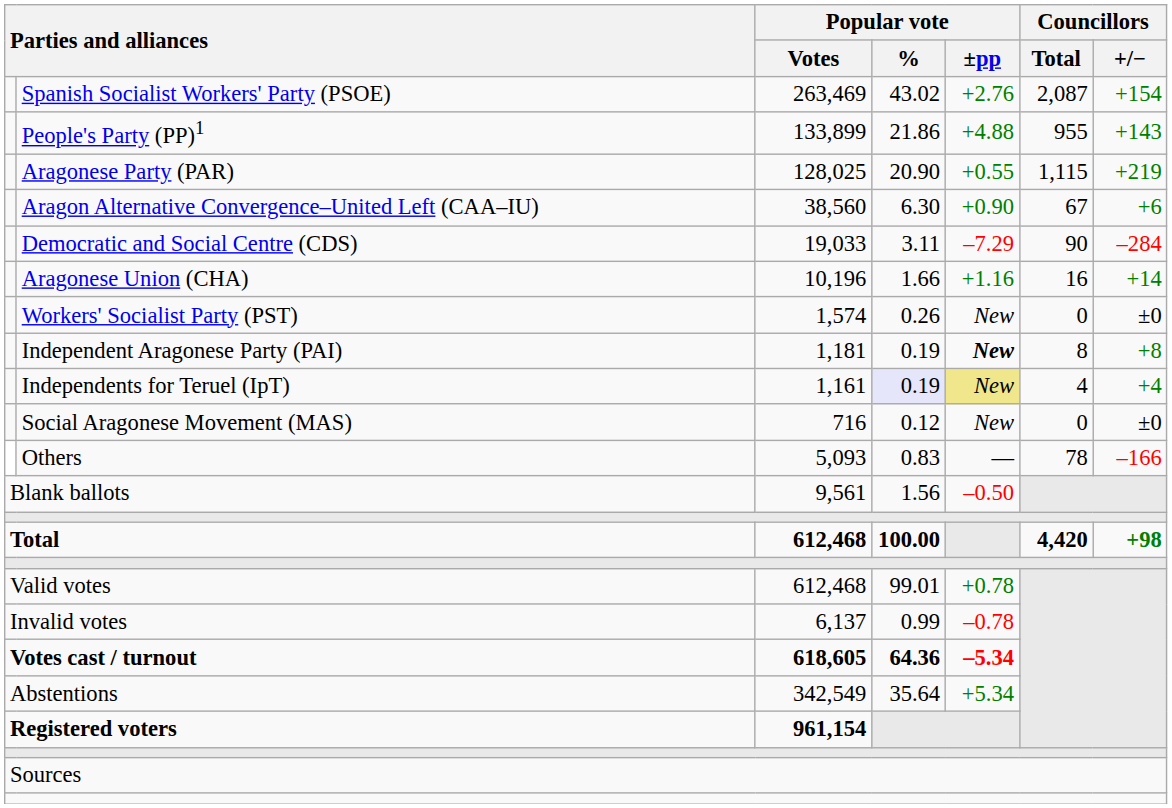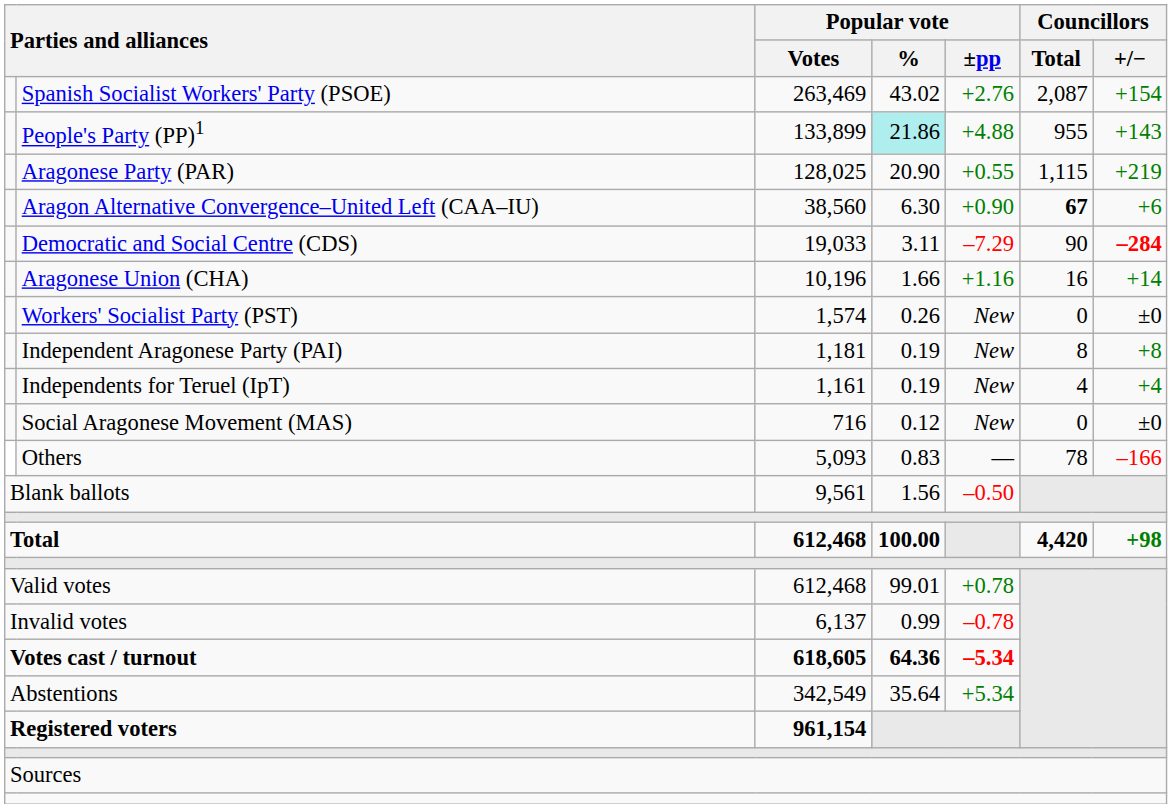(915, 132) no background -> (915, 132) paleturquoise background
(1077, 207) normal -> (1077, 207) bold
(1139, 243) normal -> (1139, 243) bold
(993, 350) bold -> (994, 350) normal
(920, 386) lavender background -> (920, 386) no background
(994, 386) khaki background -> (994, 386) no background
